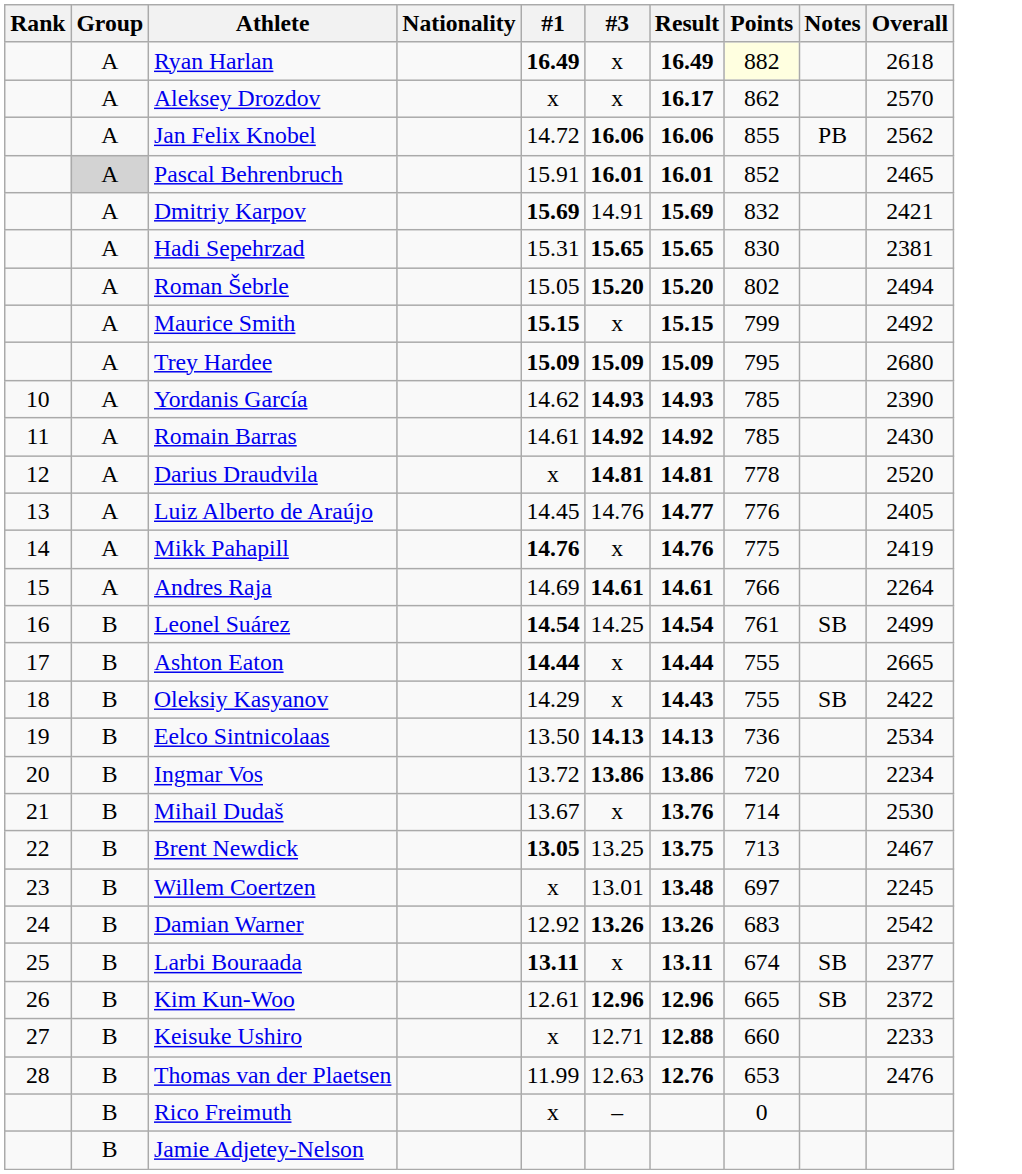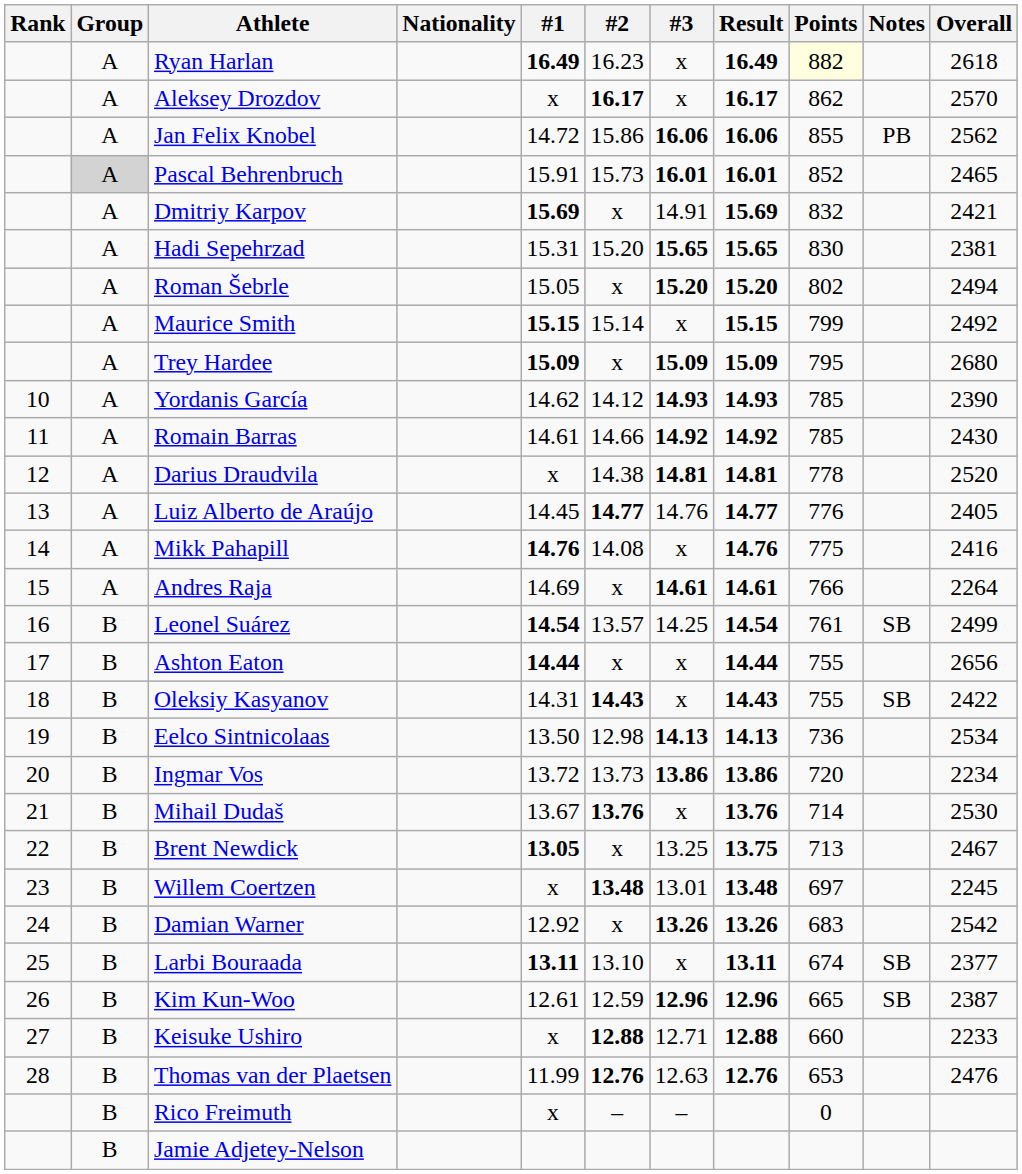+ column: (617, 23)
(910, 549) 2419 -> (974, 549) 2416
(910, 661) 2665 -> (974, 661) 2656
(553, 699) 14.29 -> (553, 699) 14.31
(910, 999) 2372 -> (974, 999) 2387
